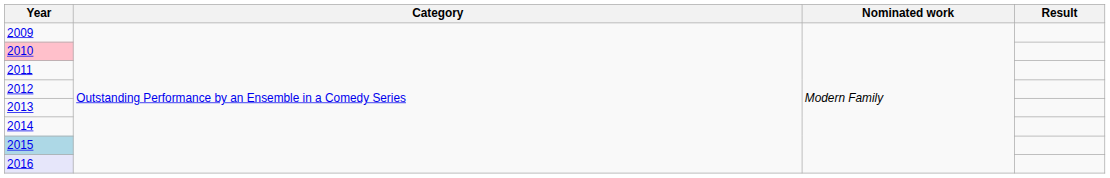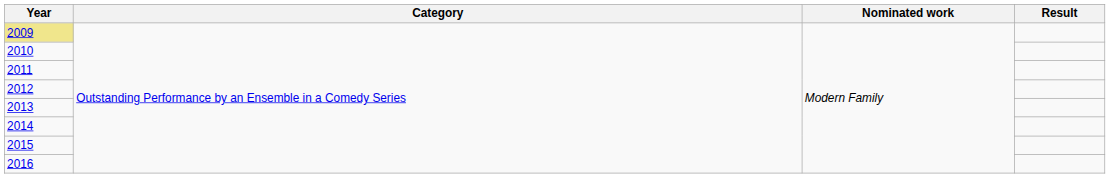(20, 32) no background -> (20, 32) khaki background
(20, 51) pink background -> (20, 51) no background
(20, 145) lightblue background -> (20, 145) no background
(20, 164) lavender background -> (20, 164) no background
